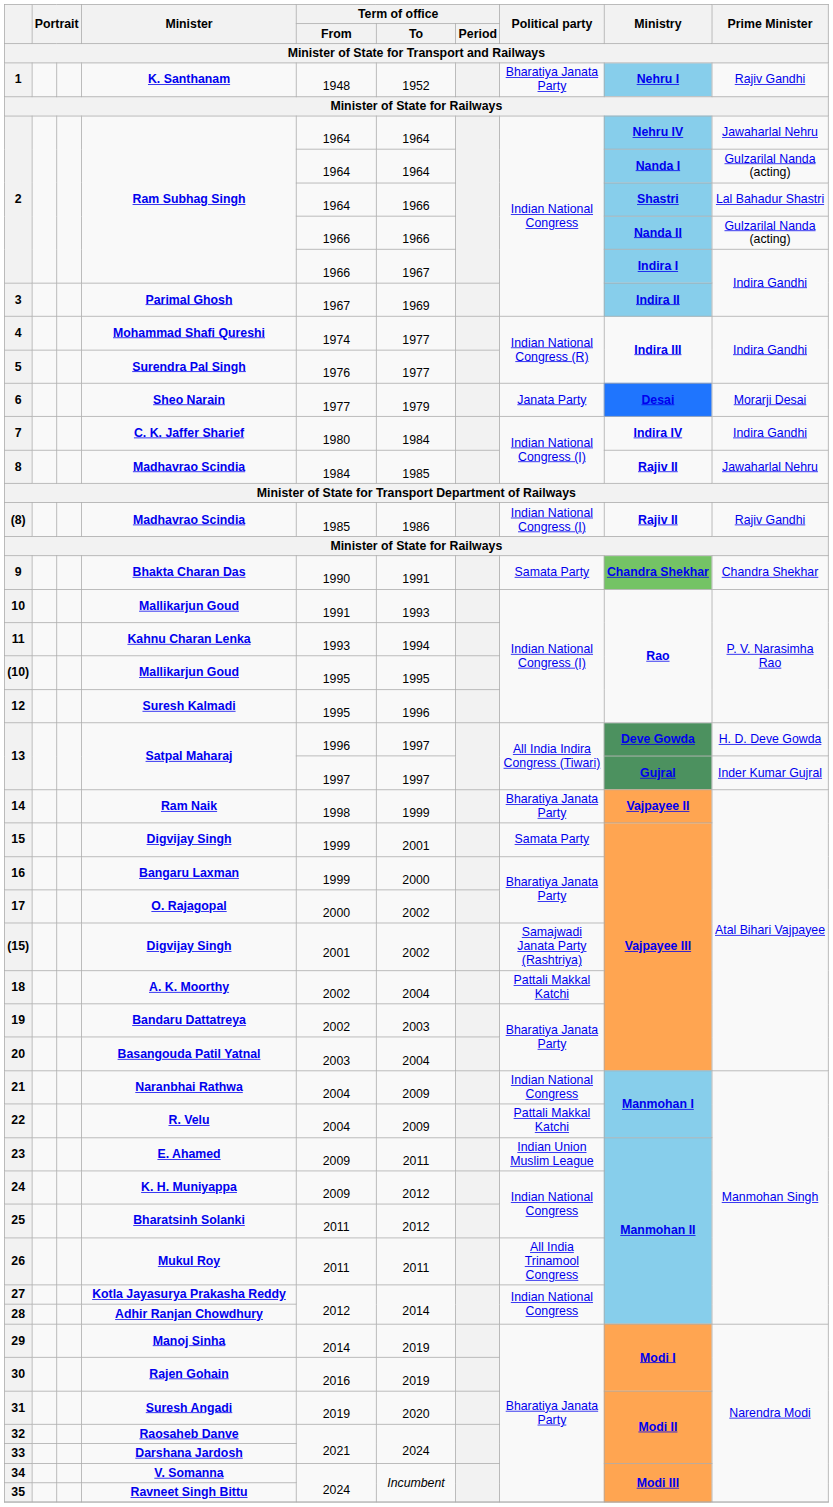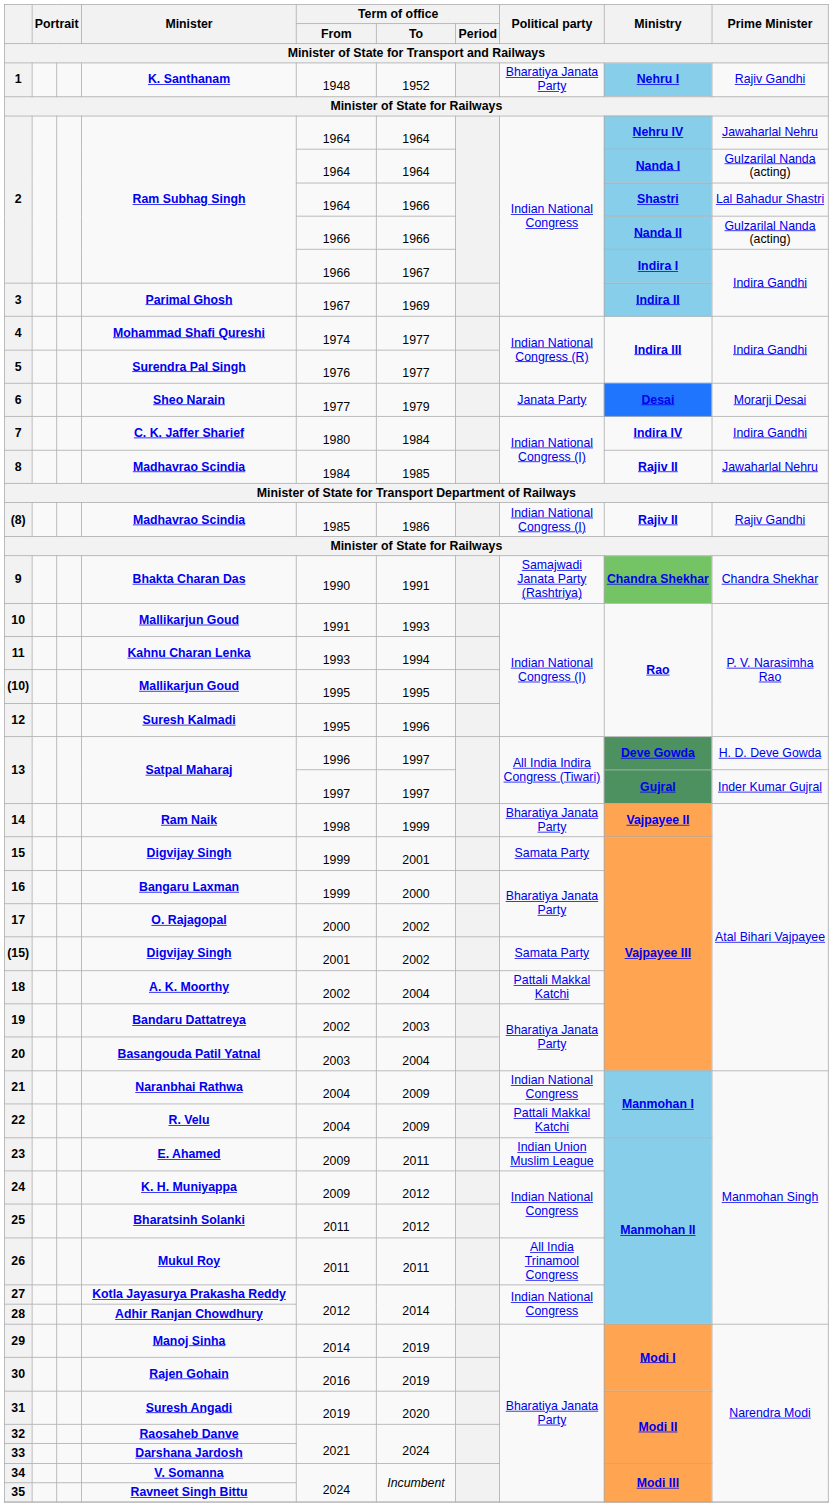(552, 572) Samata Party -> (552, 579) Samajwadi Janata Party (Rashtriya)
(552, 946) Samajwadi Janata Party (Rashtriya) -> (552, 953) Samata Party
